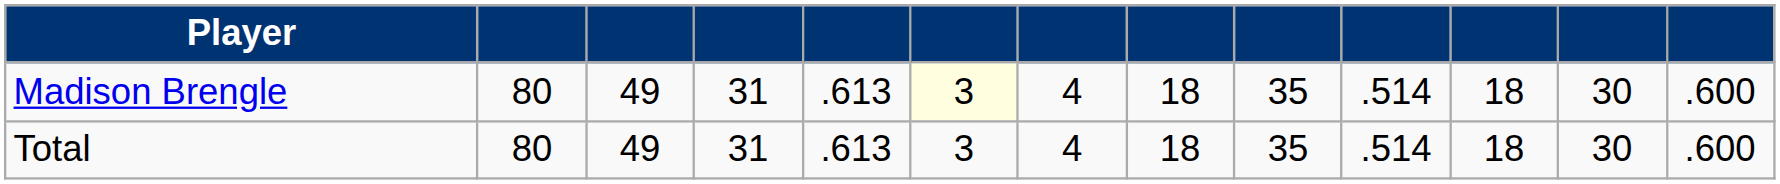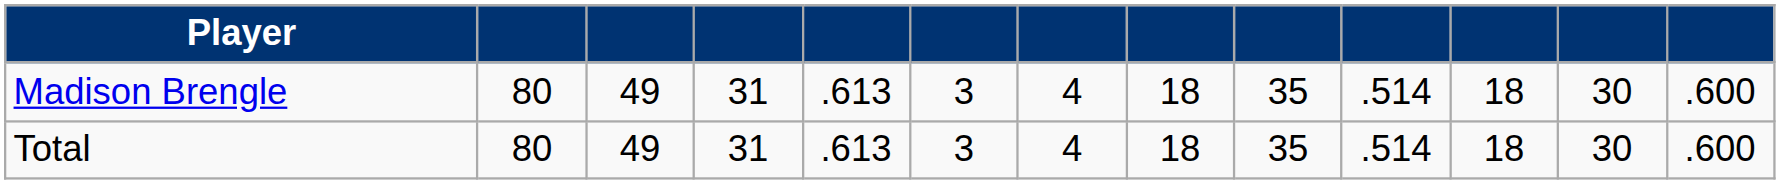(964, 91) lightyellow background -> (964, 91) no background
